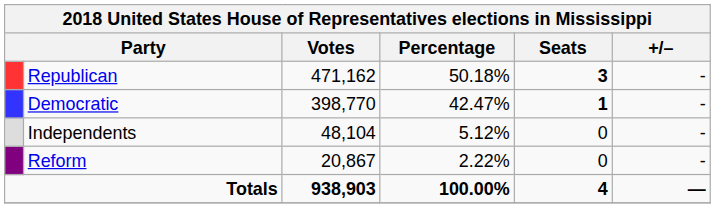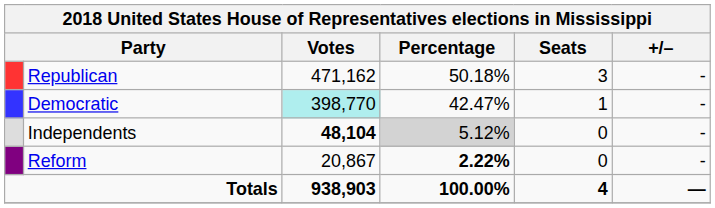(603, 76) bold -> (603, 76) normal
(343, 104) no background -> (343, 104) paleturquoise background
(603, 104) bold -> (603, 104) normal
(348, 133) normal -> (348, 133) bold
(484, 133) no background -> (484, 133) lightgrey background
(484, 161) normal -> (484, 161) bold
